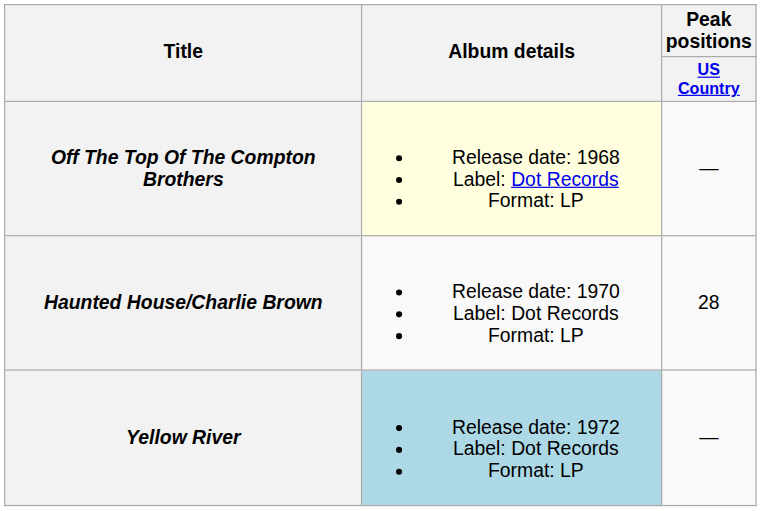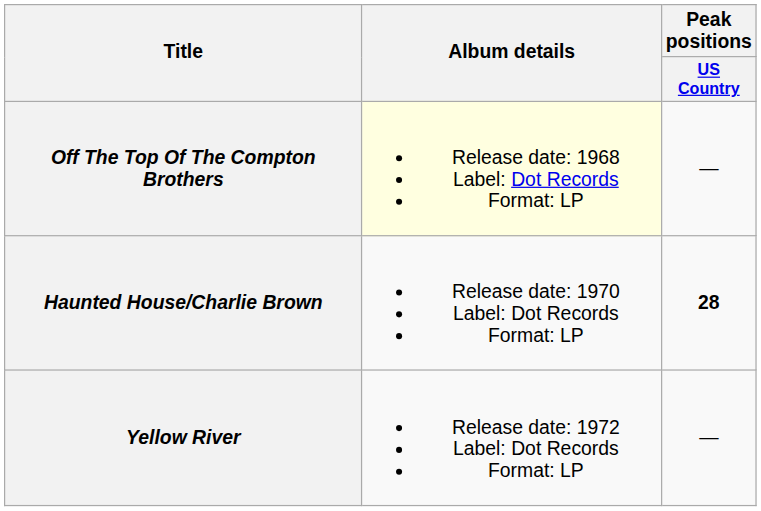(709, 303) normal -> (709, 303) bold
(512, 449) lightblue background -> (512, 449) no background
